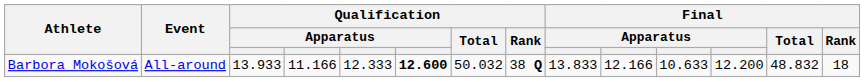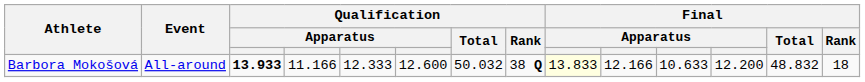(257, 65) normal -> (257, 65) bold
(423, 65) bold -> (423, 65) normal
(573, 65) no background -> (573, 65) lightyellow background
